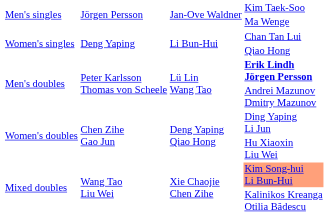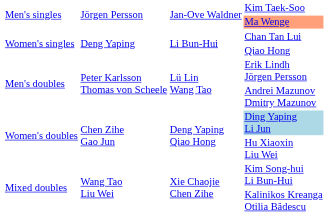(267, 22) no background -> (267, 22) lightsalmon background
(278, 71) bold -> (276, 71) normal
(271, 123) no background -> (271, 123) lightblue background
(274, 175) lightsalmon background -> (274, 175) no background
